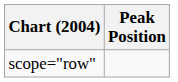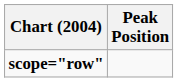(52, 63) normal -> (56, 63) bold
